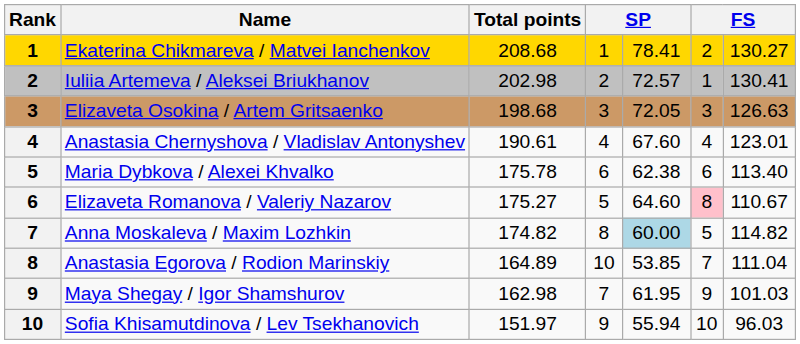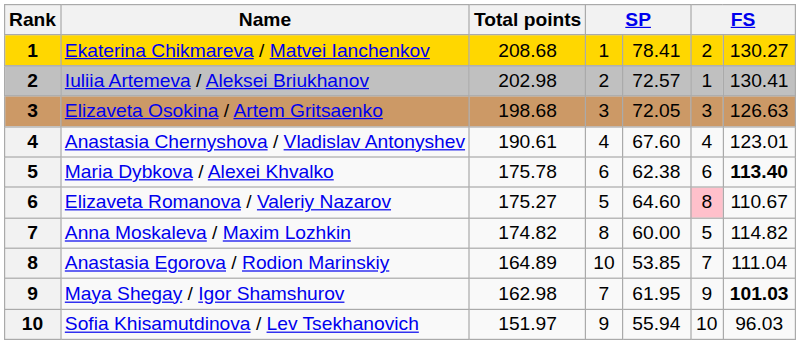(759, 171) normal -> (759, 171) bold
(656, 232) lightblue background -> (656, 232) no background
(759, 293) normal -> (759, 293) bold
